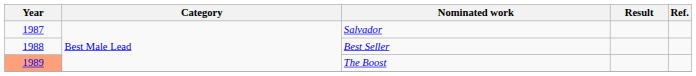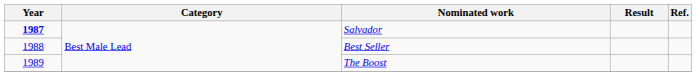(33, 29) normal -> (33, 29) bold
(33, 63) lightsalmon background -> (33, 63) no background
